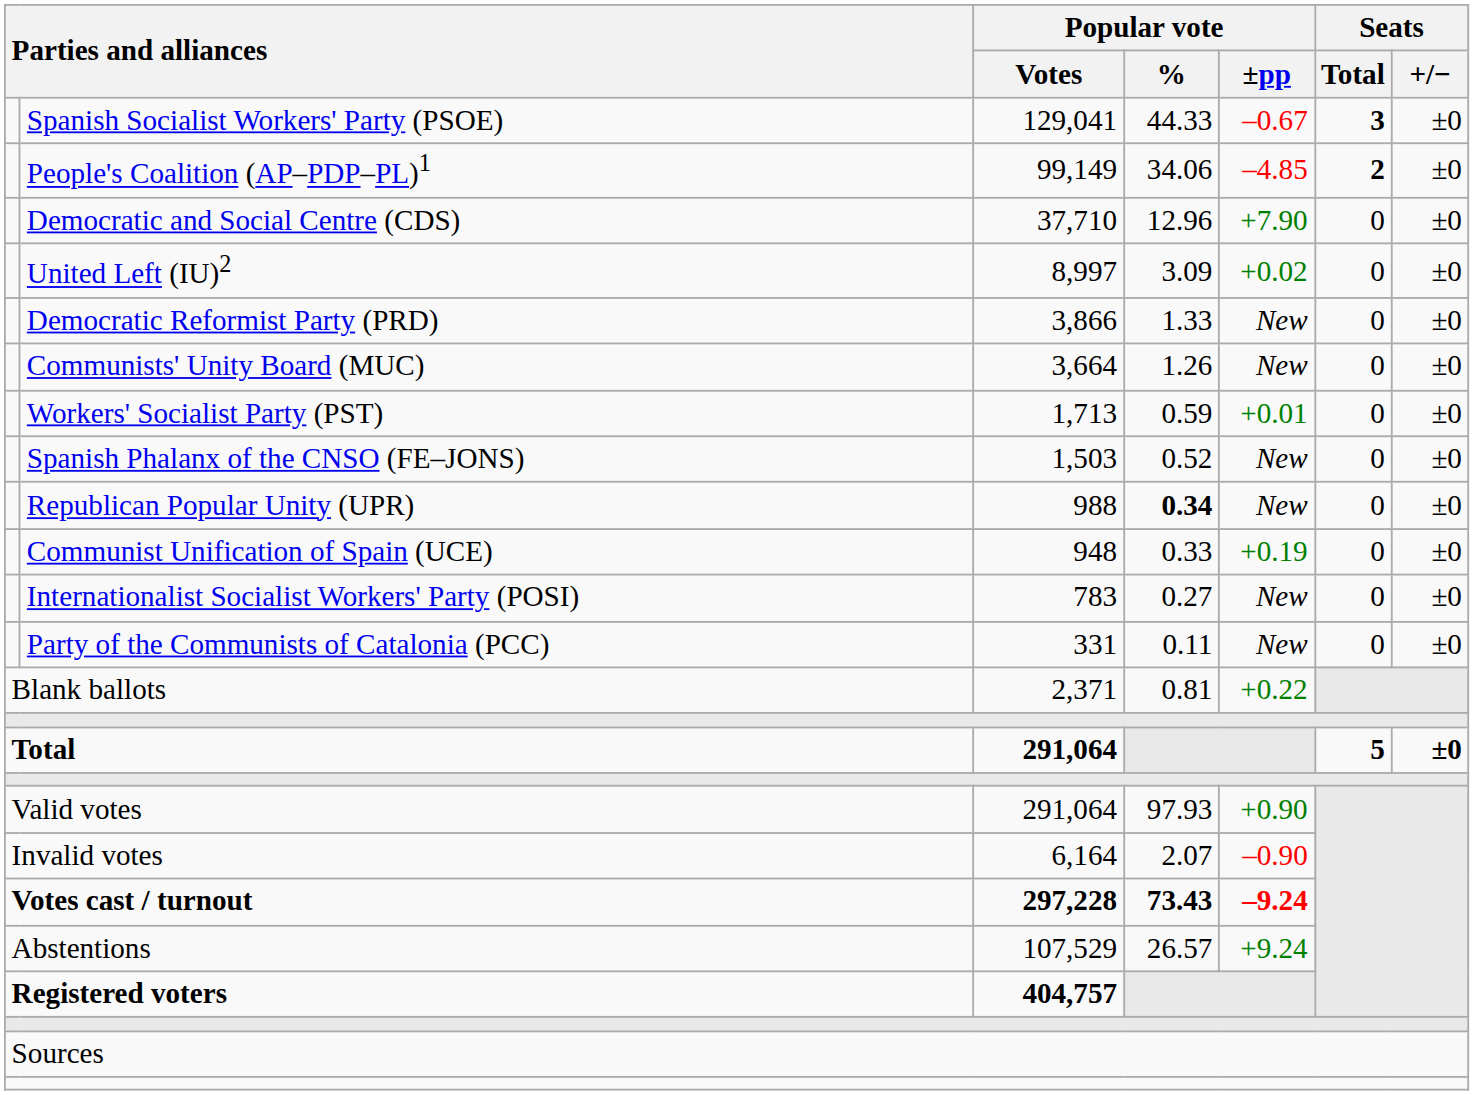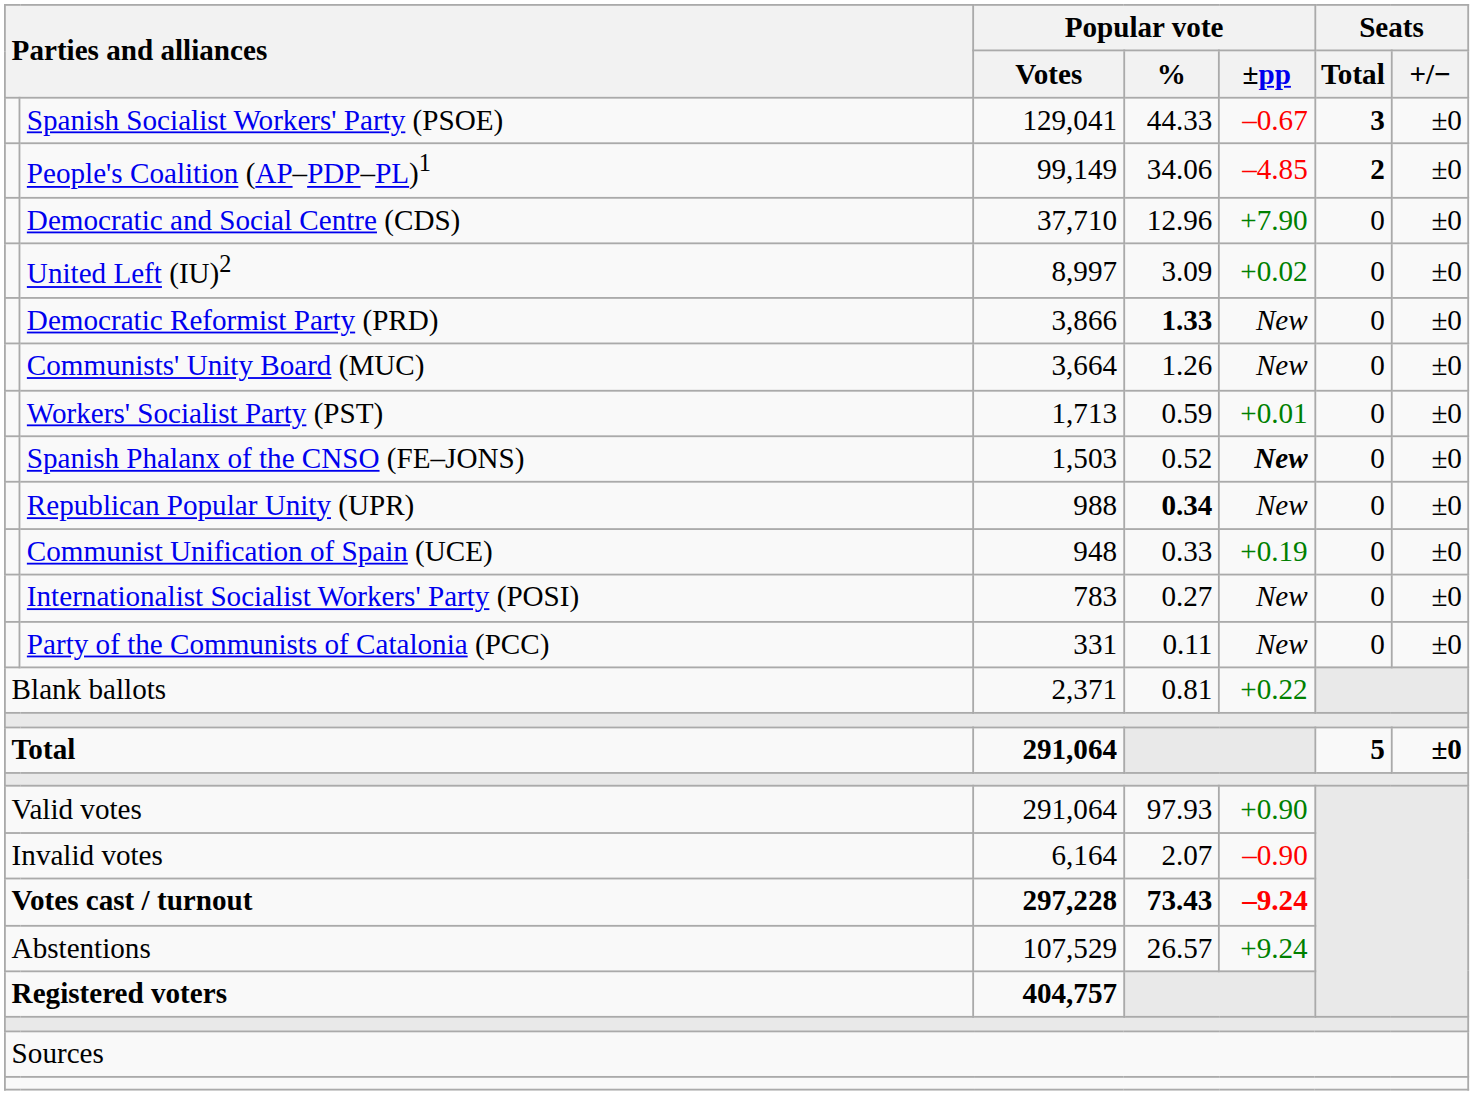(1187, 320) normal -> (1187, 320) bold
(1282, 458) normal -> (1281, 458) bold
